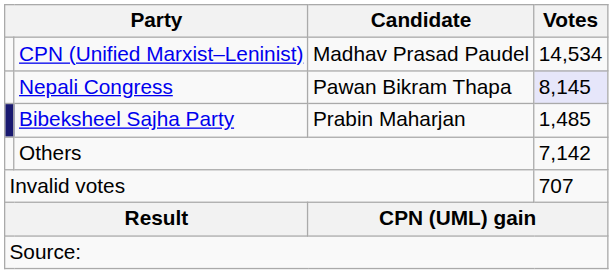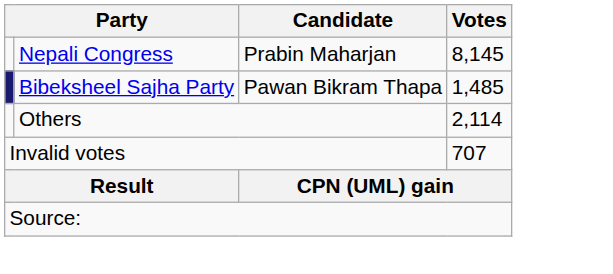- row: (161, 53)
(412, 86) Pawan Bikram Thapa -> (320, 53) Prabin Maharjan
(565, 86) lavender background -> (478, 53) no background
(389, 119) Prabin Maharjan -> (343, 86) Pawan Bikram Thapa
(565, 152) 7,142 -> (477, 119) 2,114
